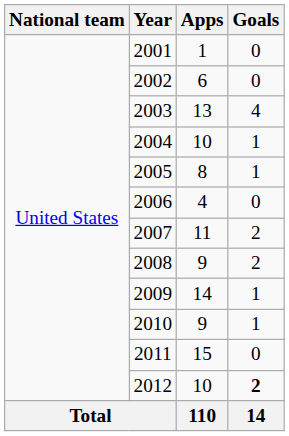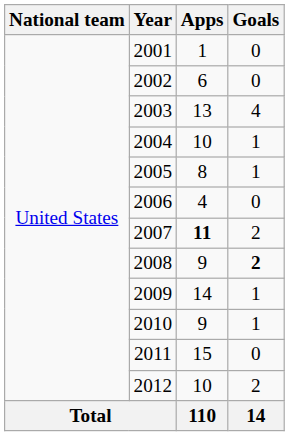(202, 232) normal -> (202, 232) bold
(256, 263) normal -> (256, 263) bold
(256, 385) bold -> (256, 385) normal
